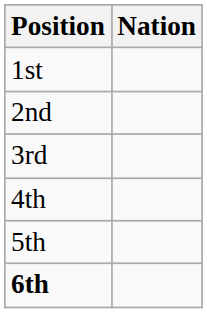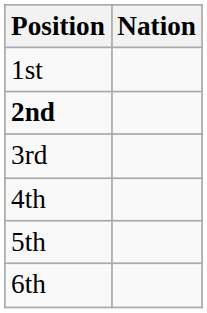(32, 112) normal -> (33, 112) bold
(30, 284) bold -> (29, 284) normal
